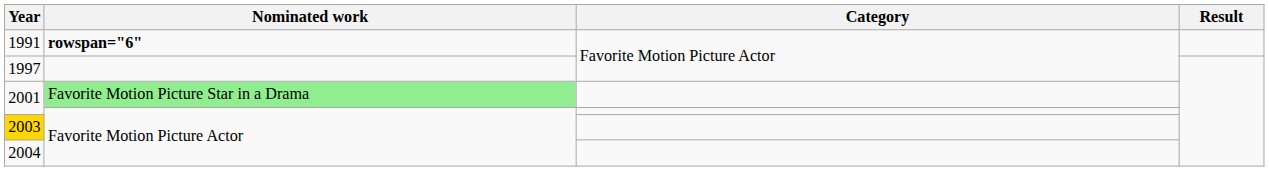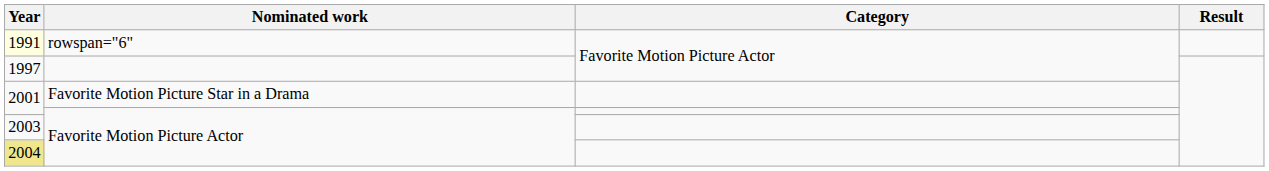(24, 42) no background -> (24, 42) lightyellow background
(95, 42) bold -> (91, 42) normal
(179, 94) lightgreen background -> (179, 94) no background
(24, 127) gold background -> (24, 127) no background
(24, 152) no background -> (24, 152) khaki background
